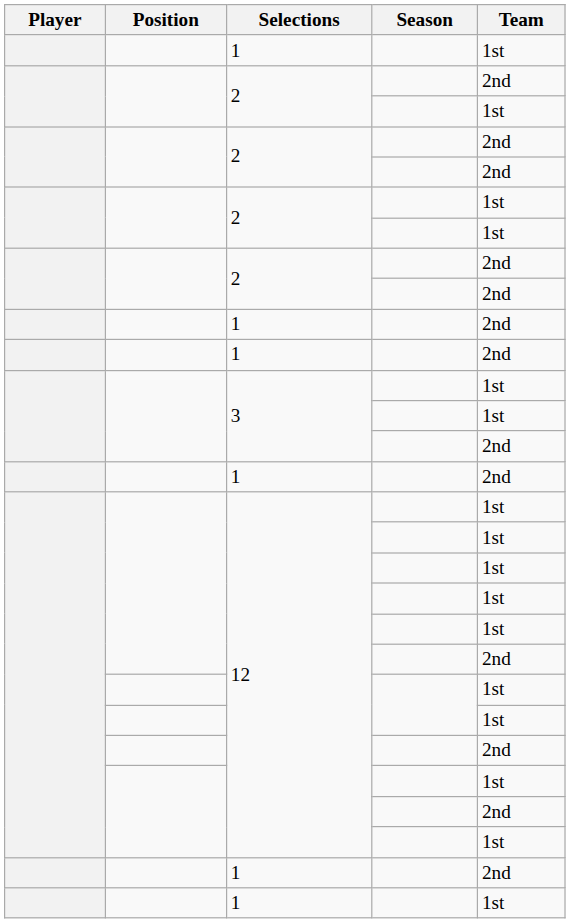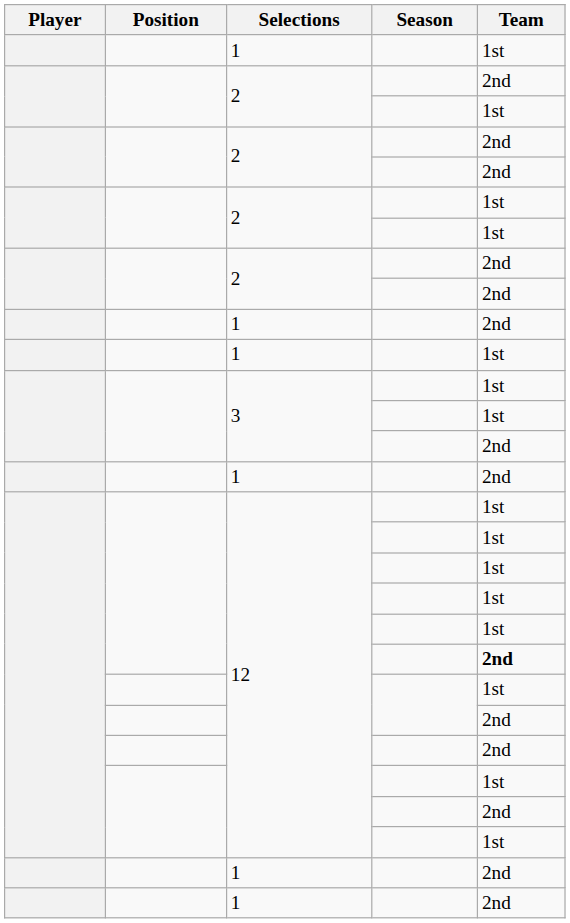(496, 354) 2nd -> (493, 354) 1st
(496, 659) normal -> (497, 659) bold
(493, 720) 1st -> (496, 720) 2nd
(493, 902) 1st -> (496, 902) 2nd
